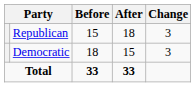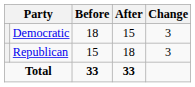rows swapped: (40, 33) <-> (41, 52)
